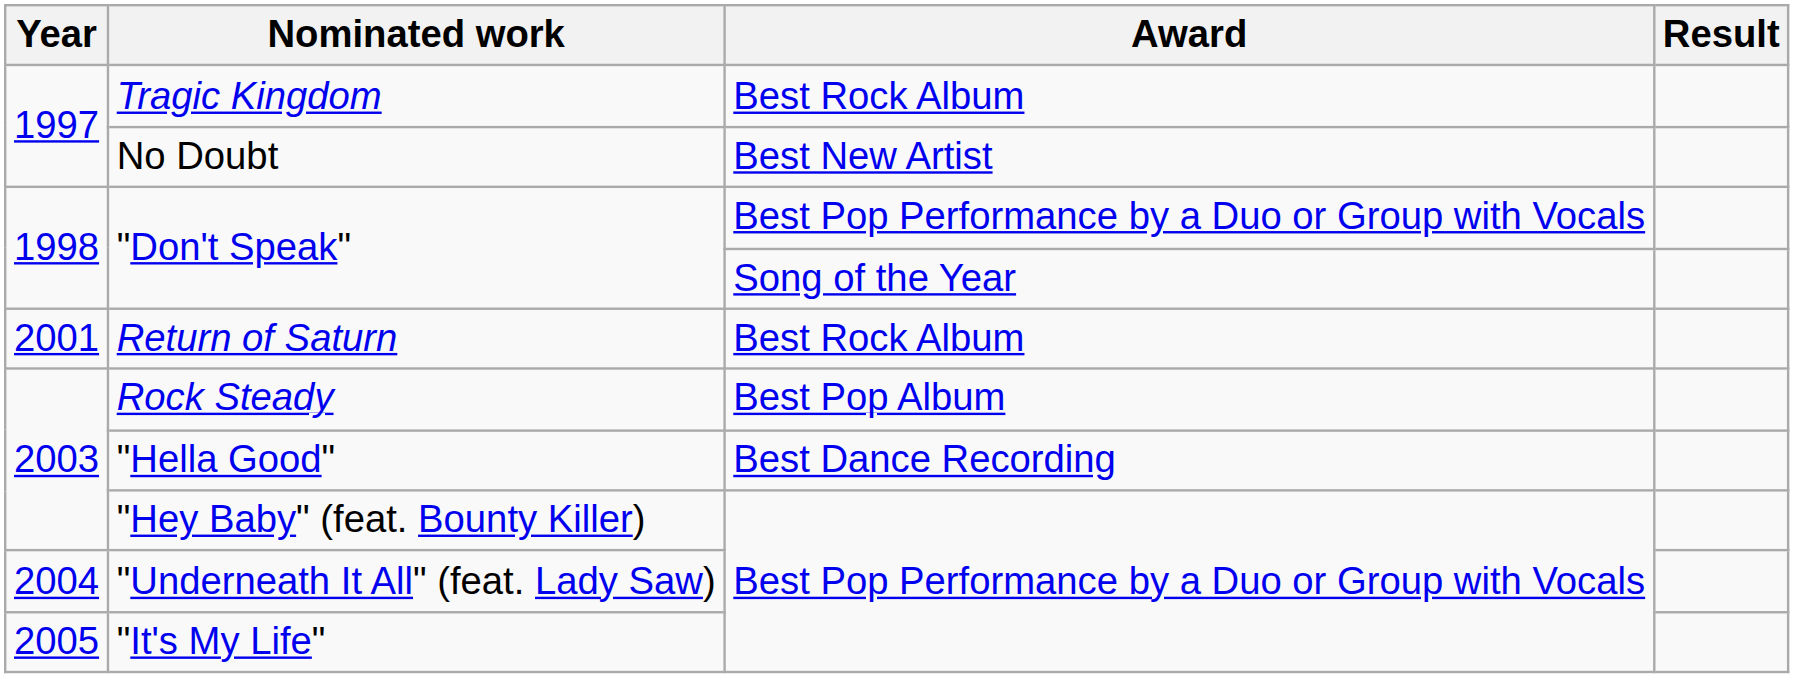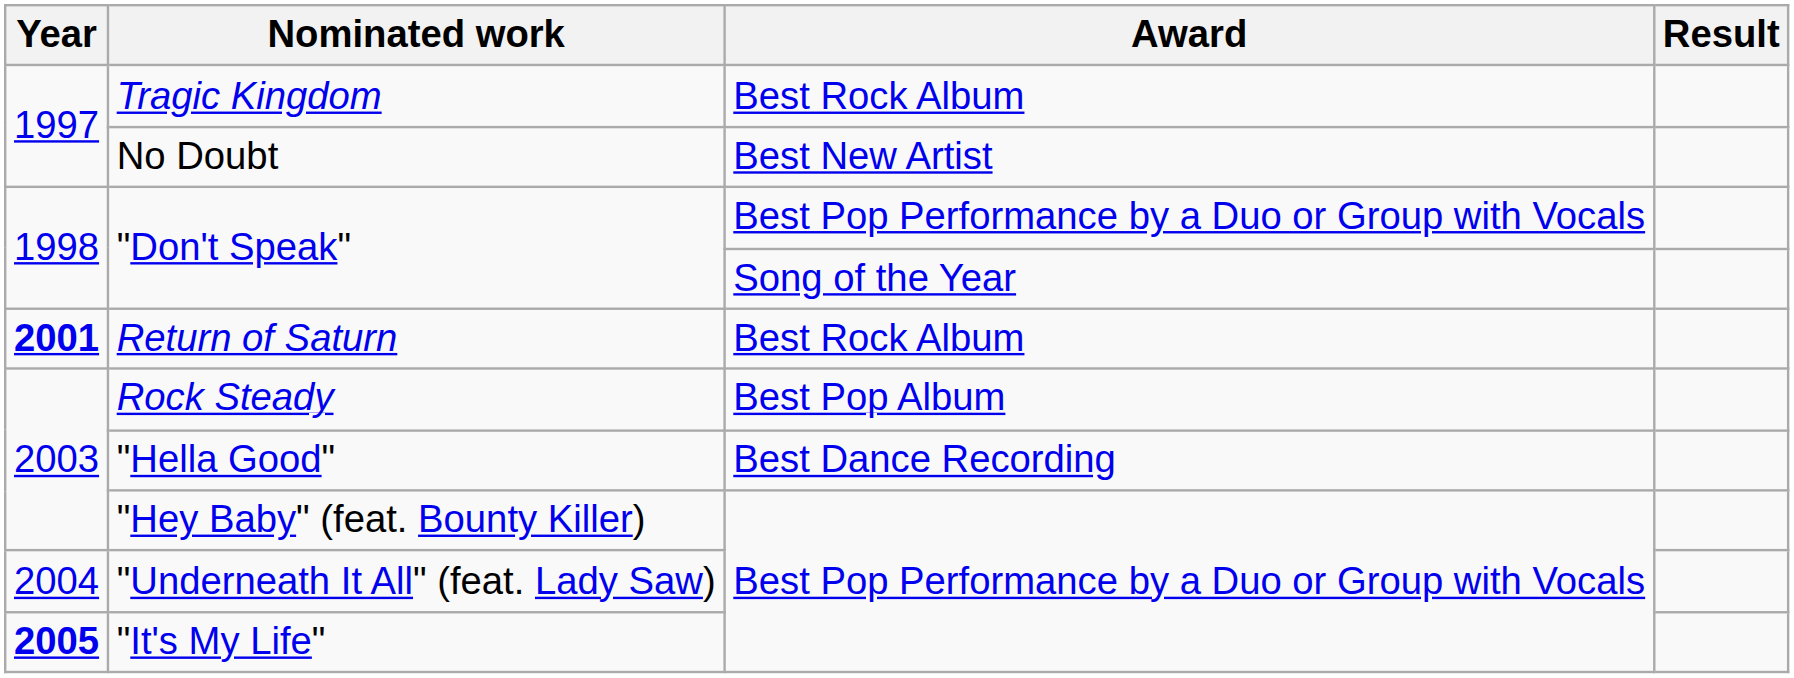(57, 338) normal -> (57, 338) bold
(57, 641) normal -> (57, 641) bold
